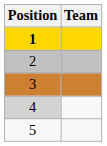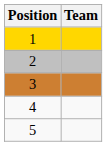(33, 38) bold -> (33, 38) normal
(33, 107) lightgrey background -> (33, 107) no background
